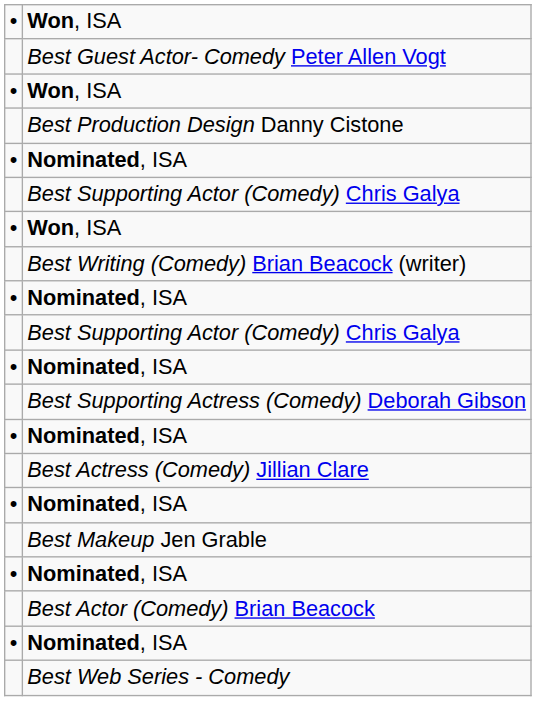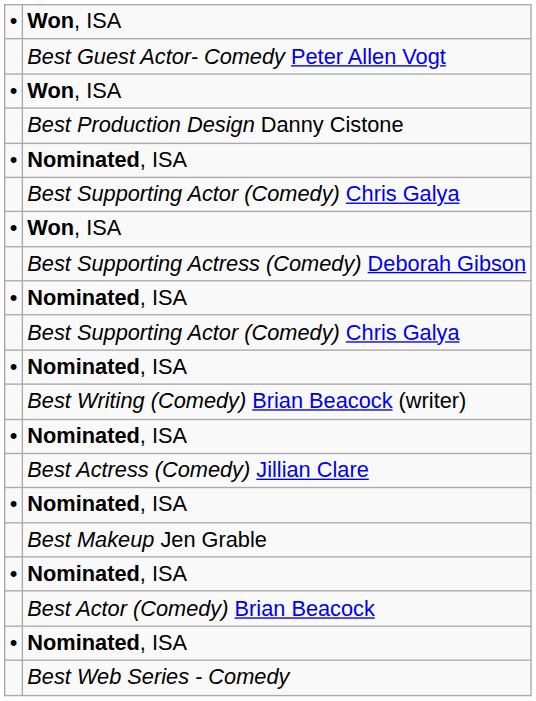(247, 263) Best Writing (Comedy) Brian Beacock (writer) -> (277, 263) Best Supporting Actress (Comedy) Deborah Gibson
(277, 401) Best Supporting Actress (Comedy) Deborah Gibson -> (247, 401) Best Writing (Comedy) Brian Beacock (writer)
